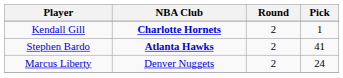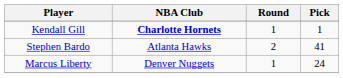(273, 30) 2 -> (273, 30) 1
(179, 47) bold -> (179, 47) normal
(273, 64) 2 -> (273, 64) 1
